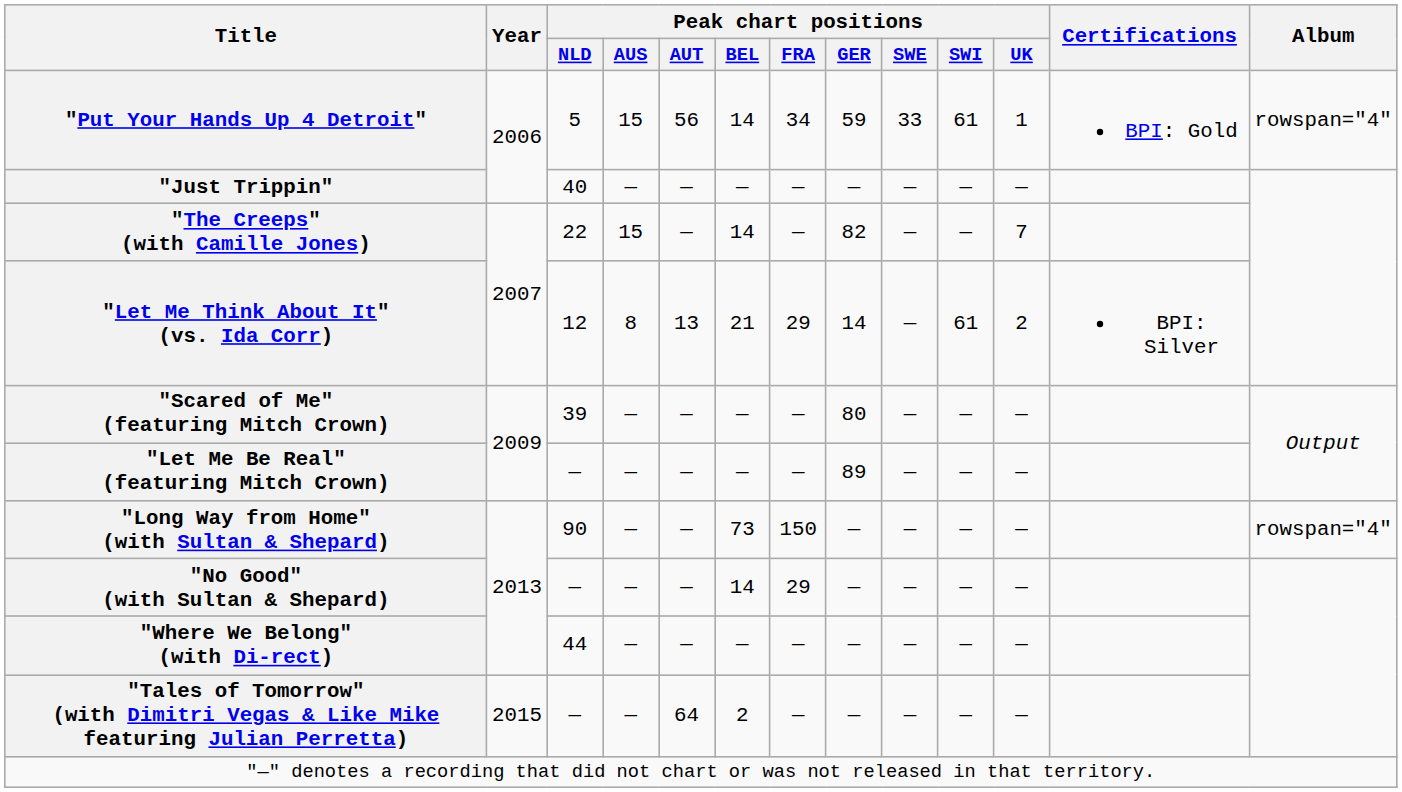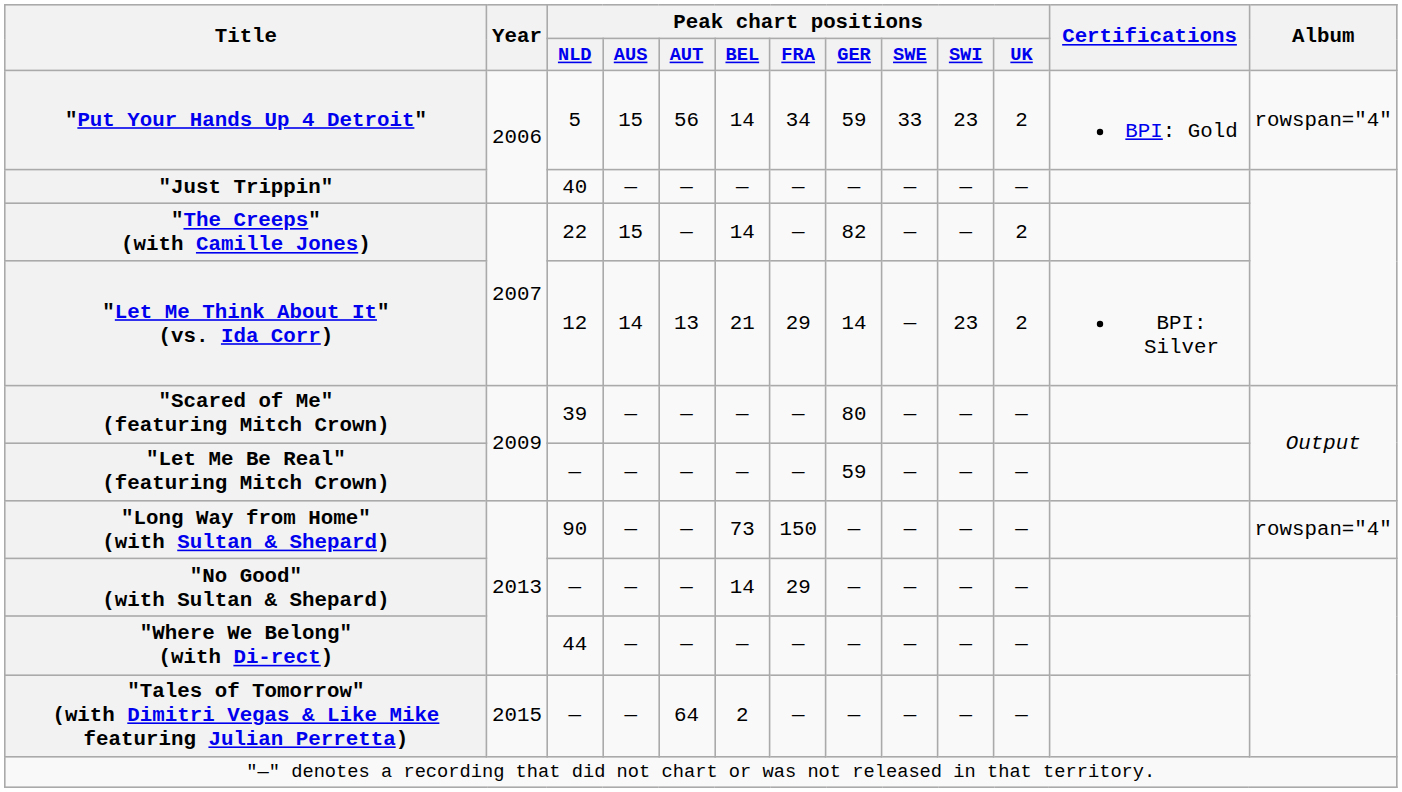(966, 120) 61 -> (966, 120) 23
(1022, 120) 1 -> (1022, 120) 2
(1022, 232) 7 -> (1022, 232) 2
(631, 323) 8 -> (631, 323) 14
(966, 323) 61 -> (966, 323) 23
(854, 472) 89 -> (854, 472) 59
